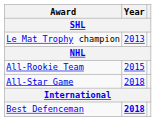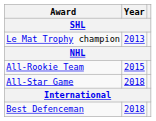(134, 109) bold -> (134, 109) normal
